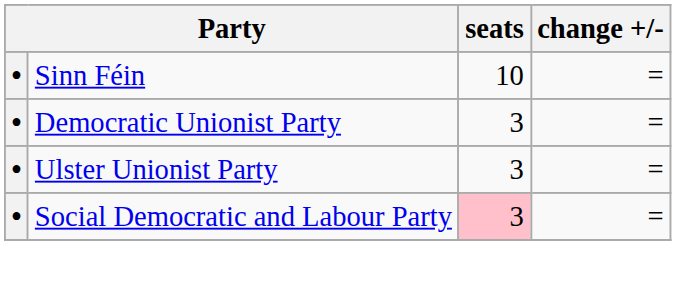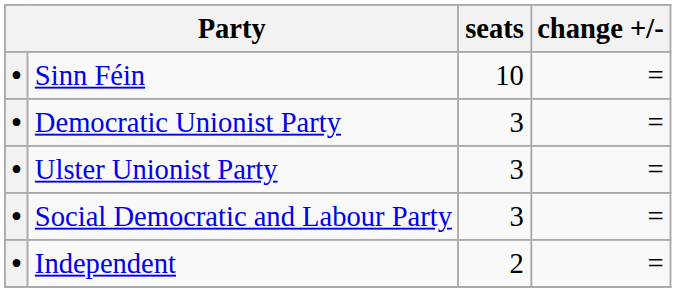(517, 216) pink background -> (517, 216) no background
+ row: (105, 263)
